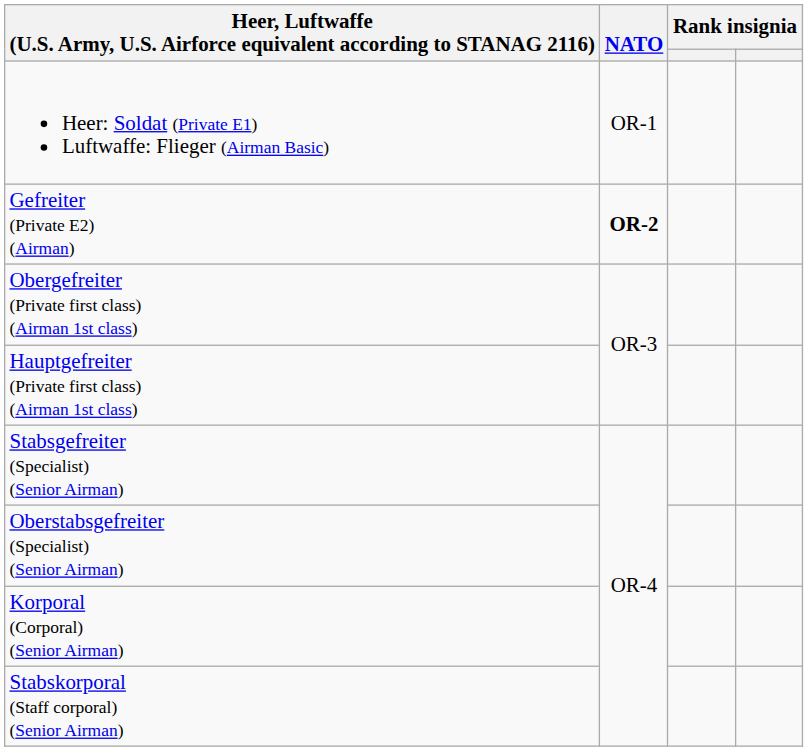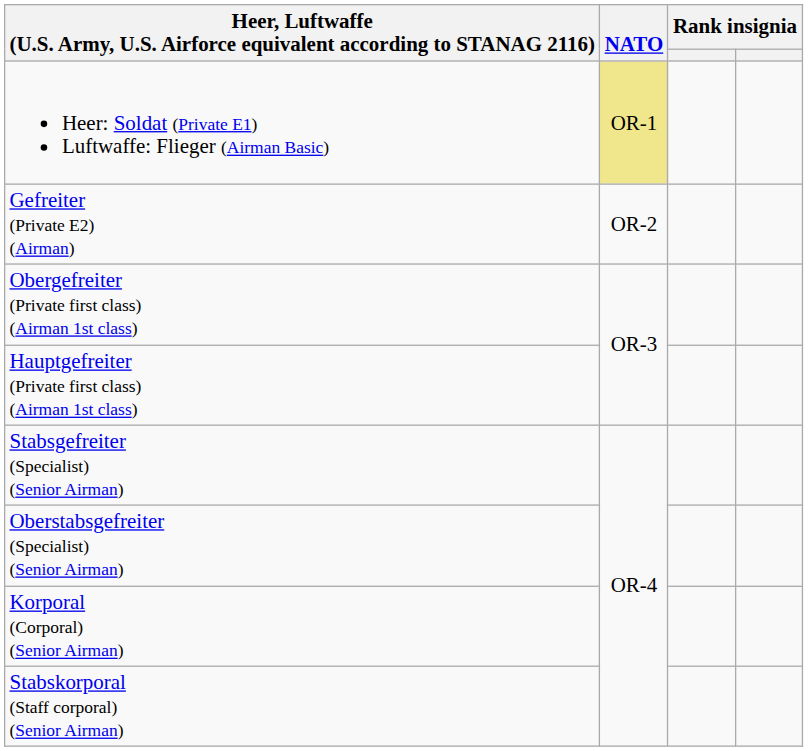(634, 122) no background -> (634, 122) khaki background
(634, 223) bold -> (634, 223) normal
